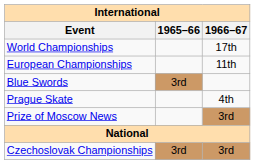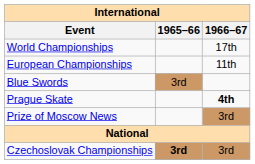(226, 99) normal -> (226, 99) bold
(179, 151) normal -> (179, 151) bold
